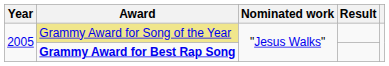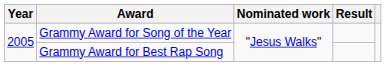(135, 33) khaki background -> (135, 33) no background
(137, 52) bold -> (131, 52) normal
